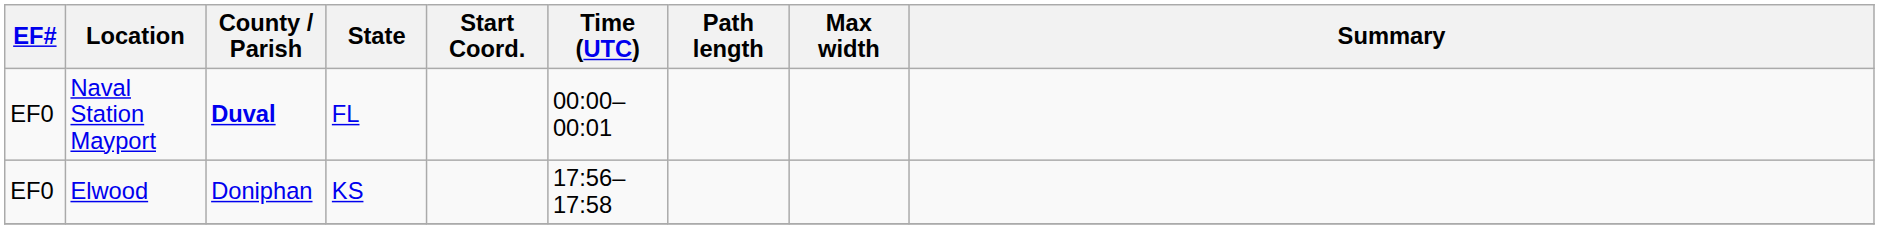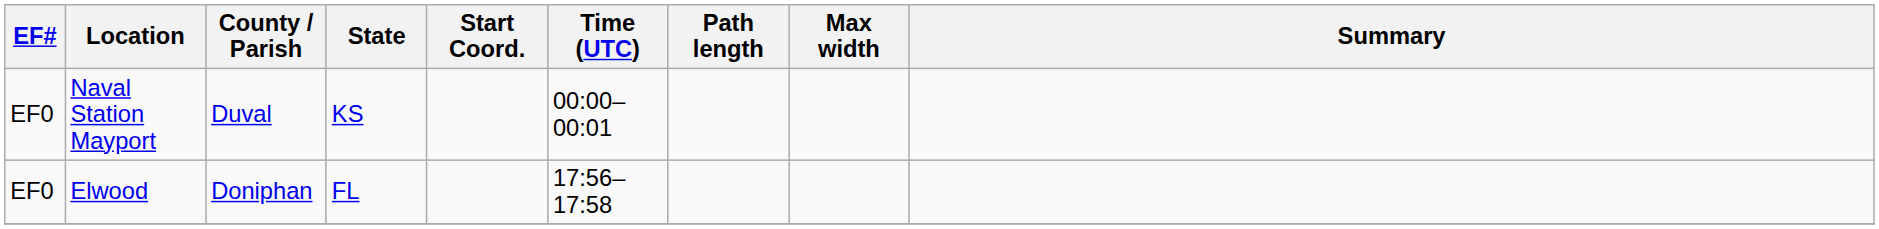(243, 114) bold -> (241, 114) normal
(346, 114) FL -> (348, 114) KS
(348, 191) KS -> (346, 191) FL
